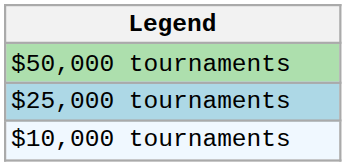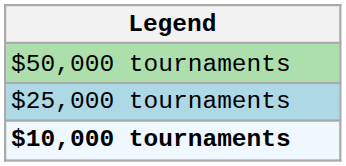(151, 140) normal -> (151, 140) bold
